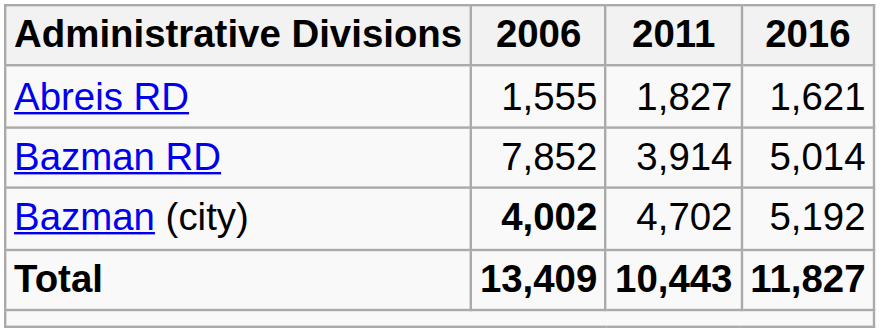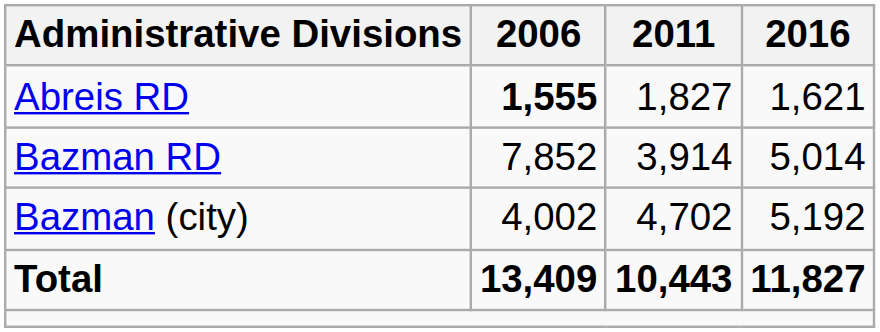(549, 95) normal -> (549, 95) bold
(549, 217) bold -> (549, 217) normal
